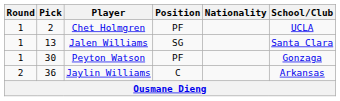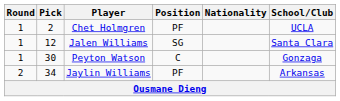(50, 42) 13 -> (50, 42) 12
(178, 58) PF -> (178, 58) C
(50, 73) 36 -> (50, 73) 34
(178, 73) C -> (178, 73) PF
